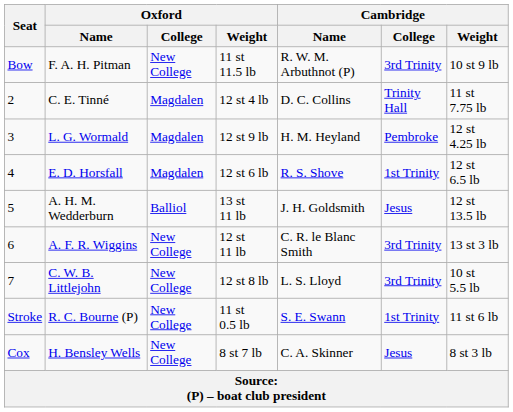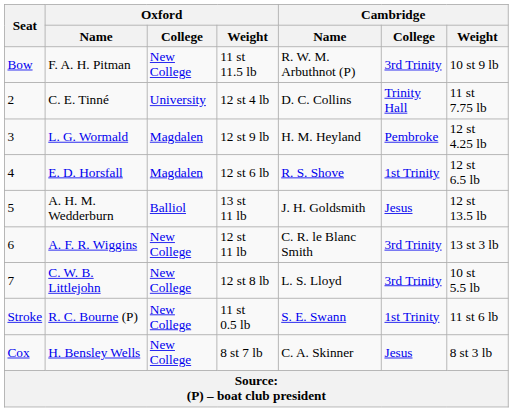(177, 100) Magdalen -> (178, 100) University
